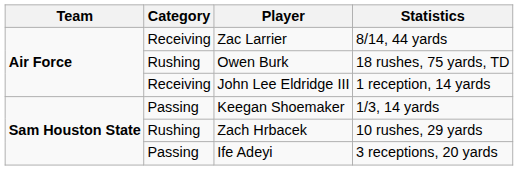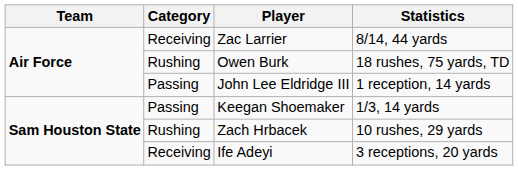(179, 84) Receiving -> (173, 84) Passing
(173, 153) Passing -> (179, 153) Receiving
